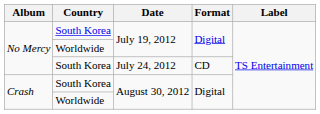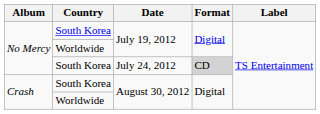(202, 65) no background -> (202, 65) lightgrey background
